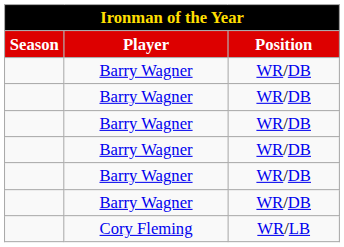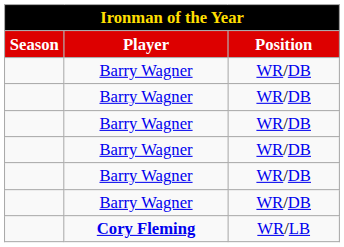(146, 228) normal -> (146, 228) bold
